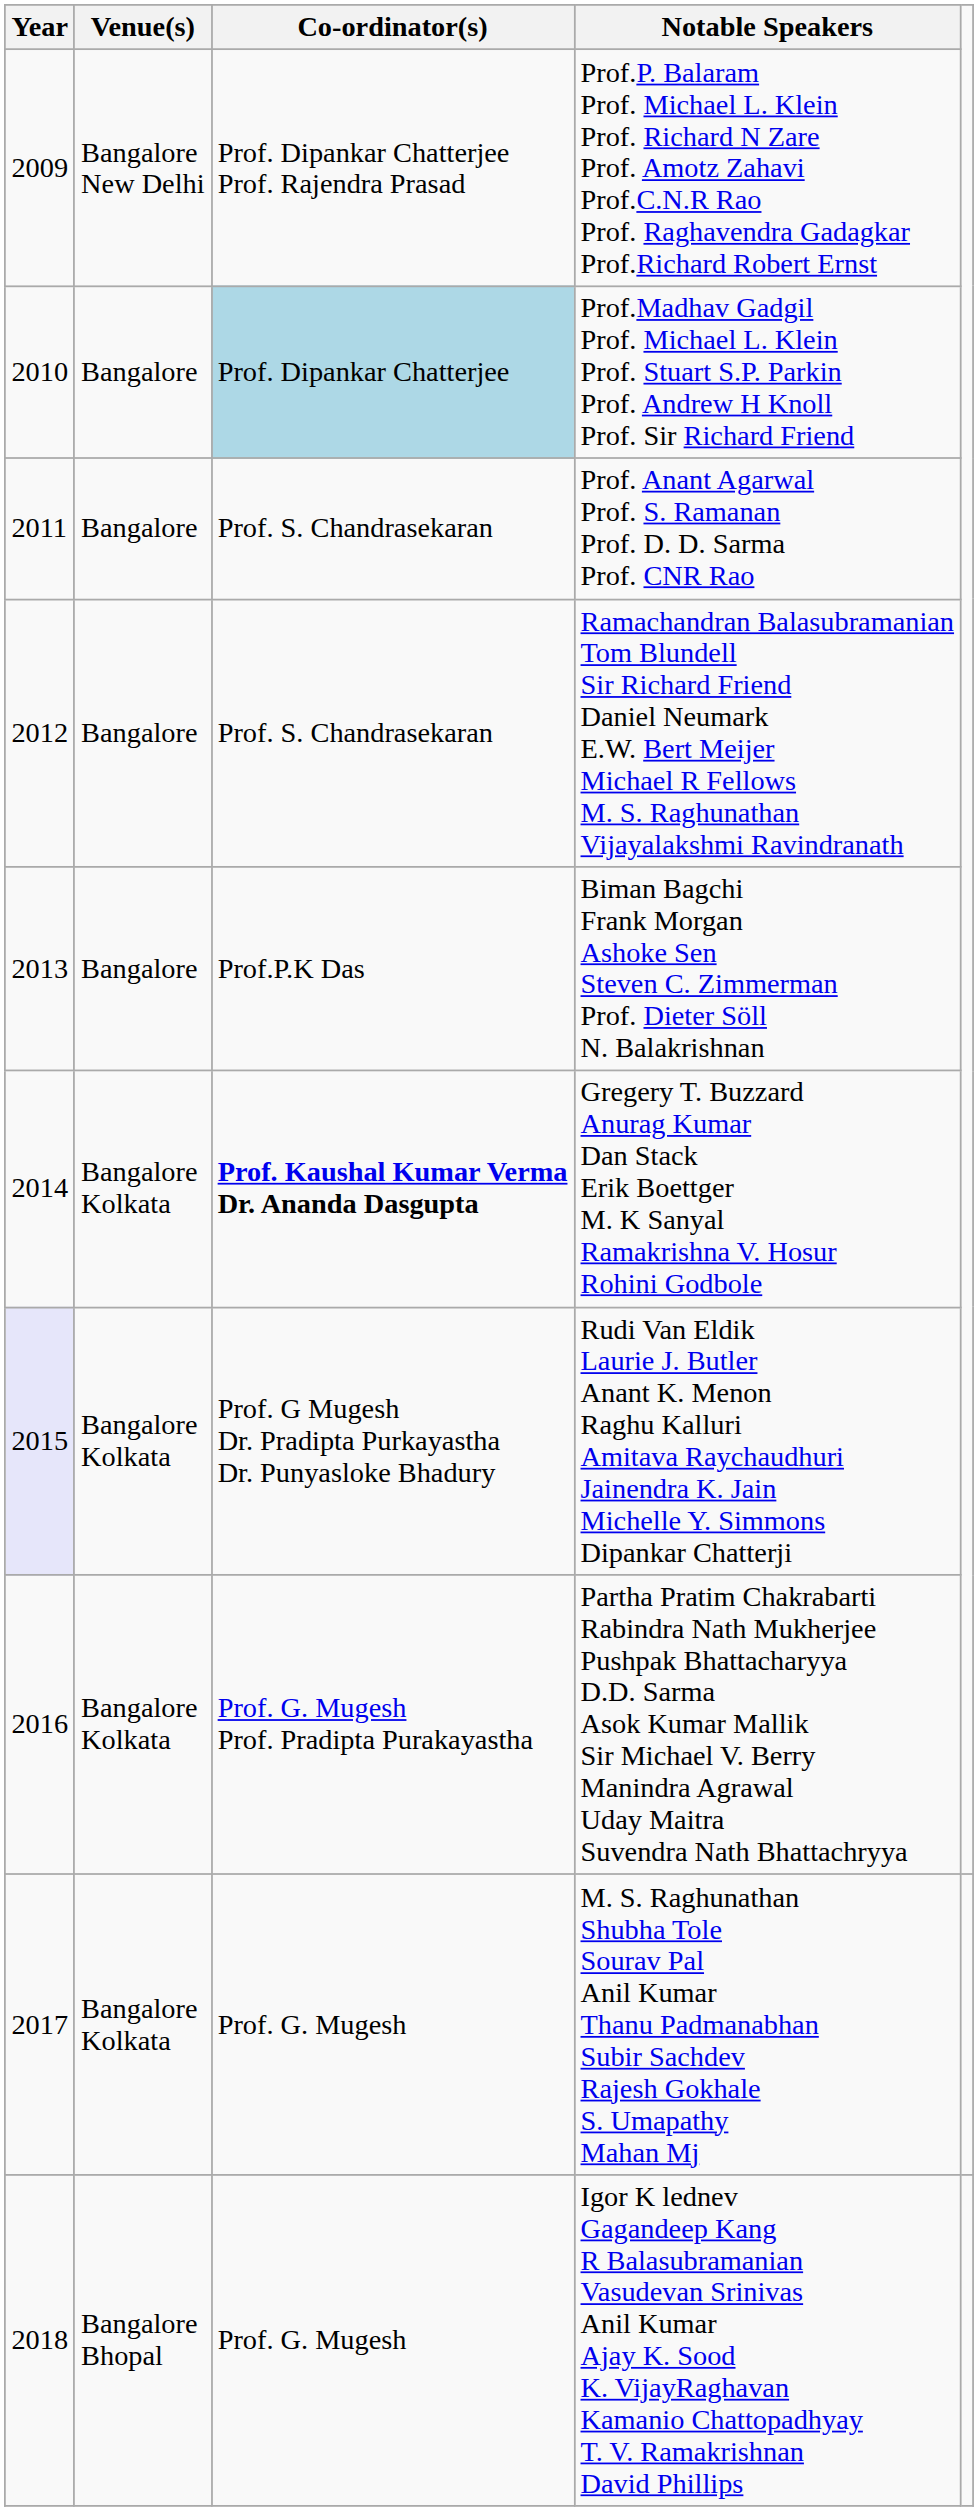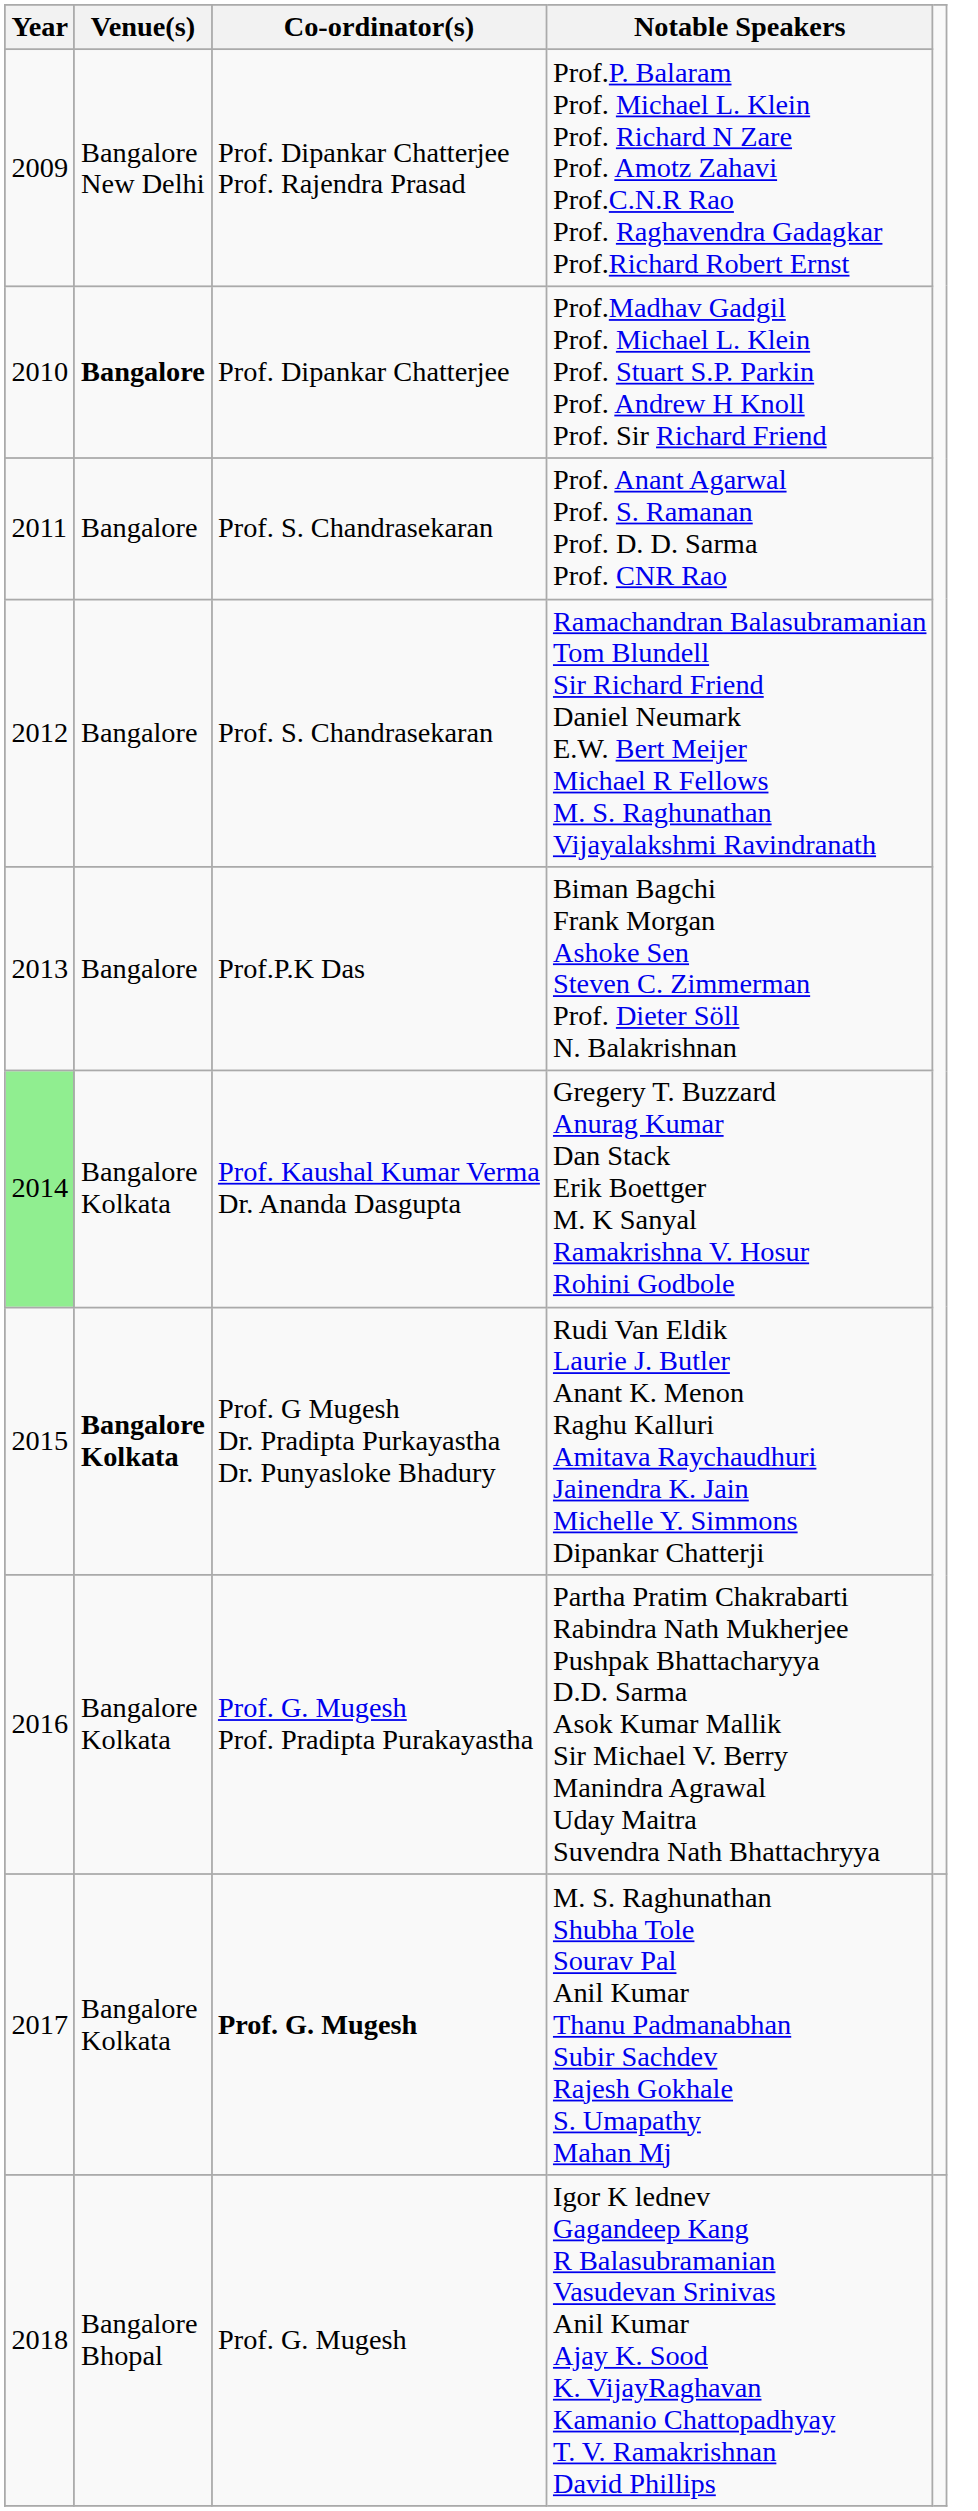(139, 371) normal -> (143, 371) bold
(364, 371) lightblue background -> (364, 371) no background
(40, 1188) no background -> (40, 1188) lightgreen background
(393, 1188) bold -> (379, 1188) normal
(40, 1440) lavender background -> (40, 1440) no background
(139, 1440) normal -> (143, 1440) bold
(312, 2024) normal -> (318, 2024) bold
